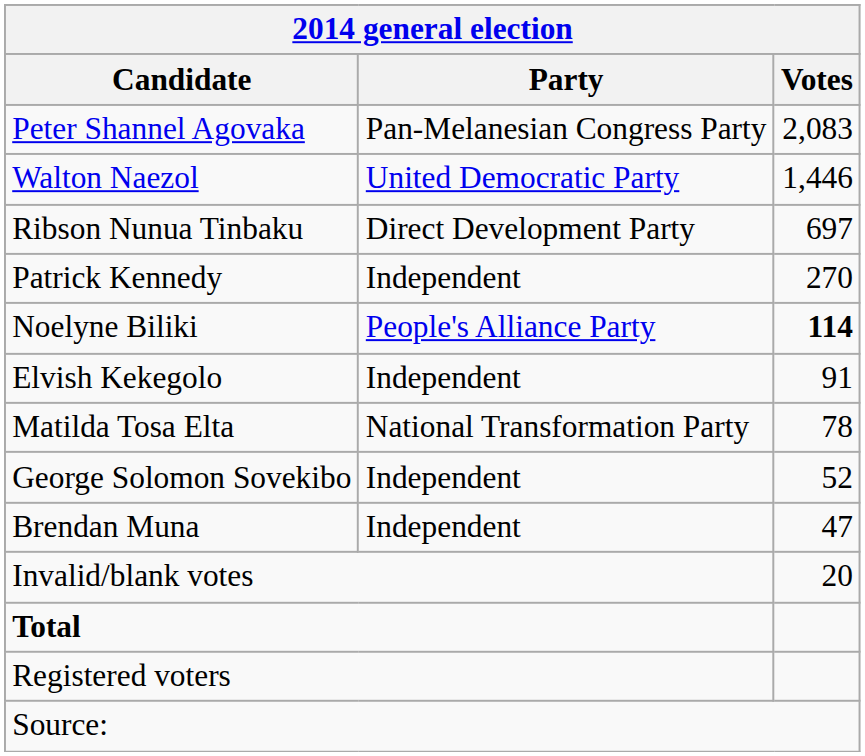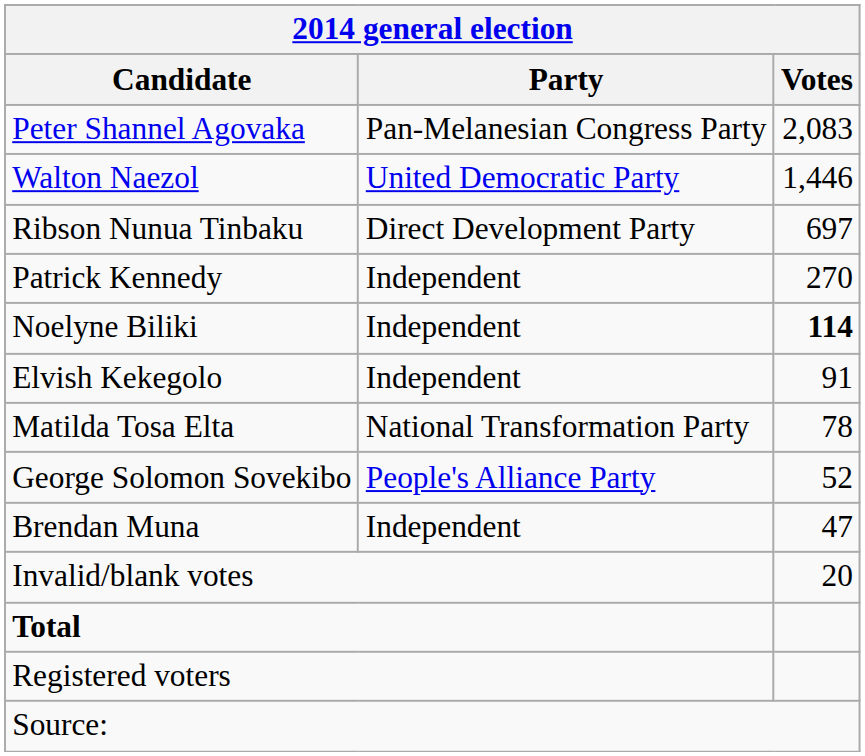(511, 327) People's Alliance Party -> (443, 327) Independent
(443, 476) Independent -> (511, 476) People's Alliance Party
